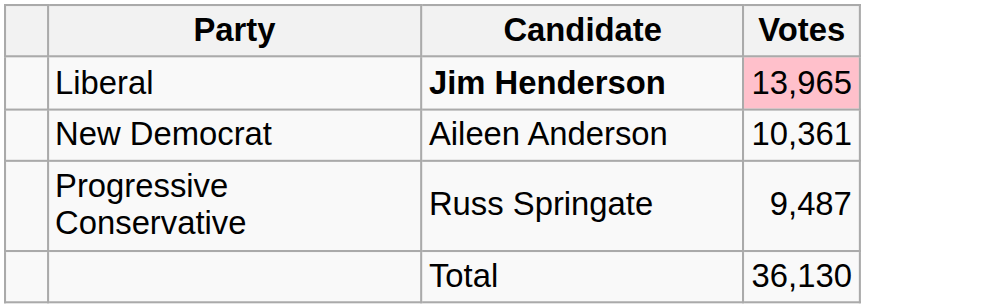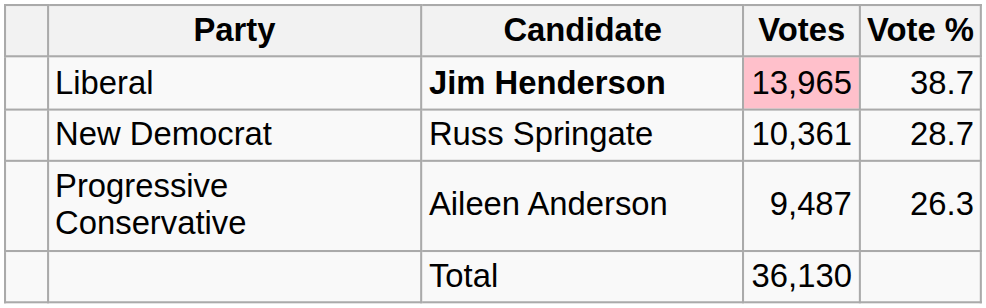+ column: (920, 30)
(548, 134) Aileen Anderson -> (541, 134) Russ Springate
(541, 205) Russ Springate -> (548, 205) Aileen Anderson
